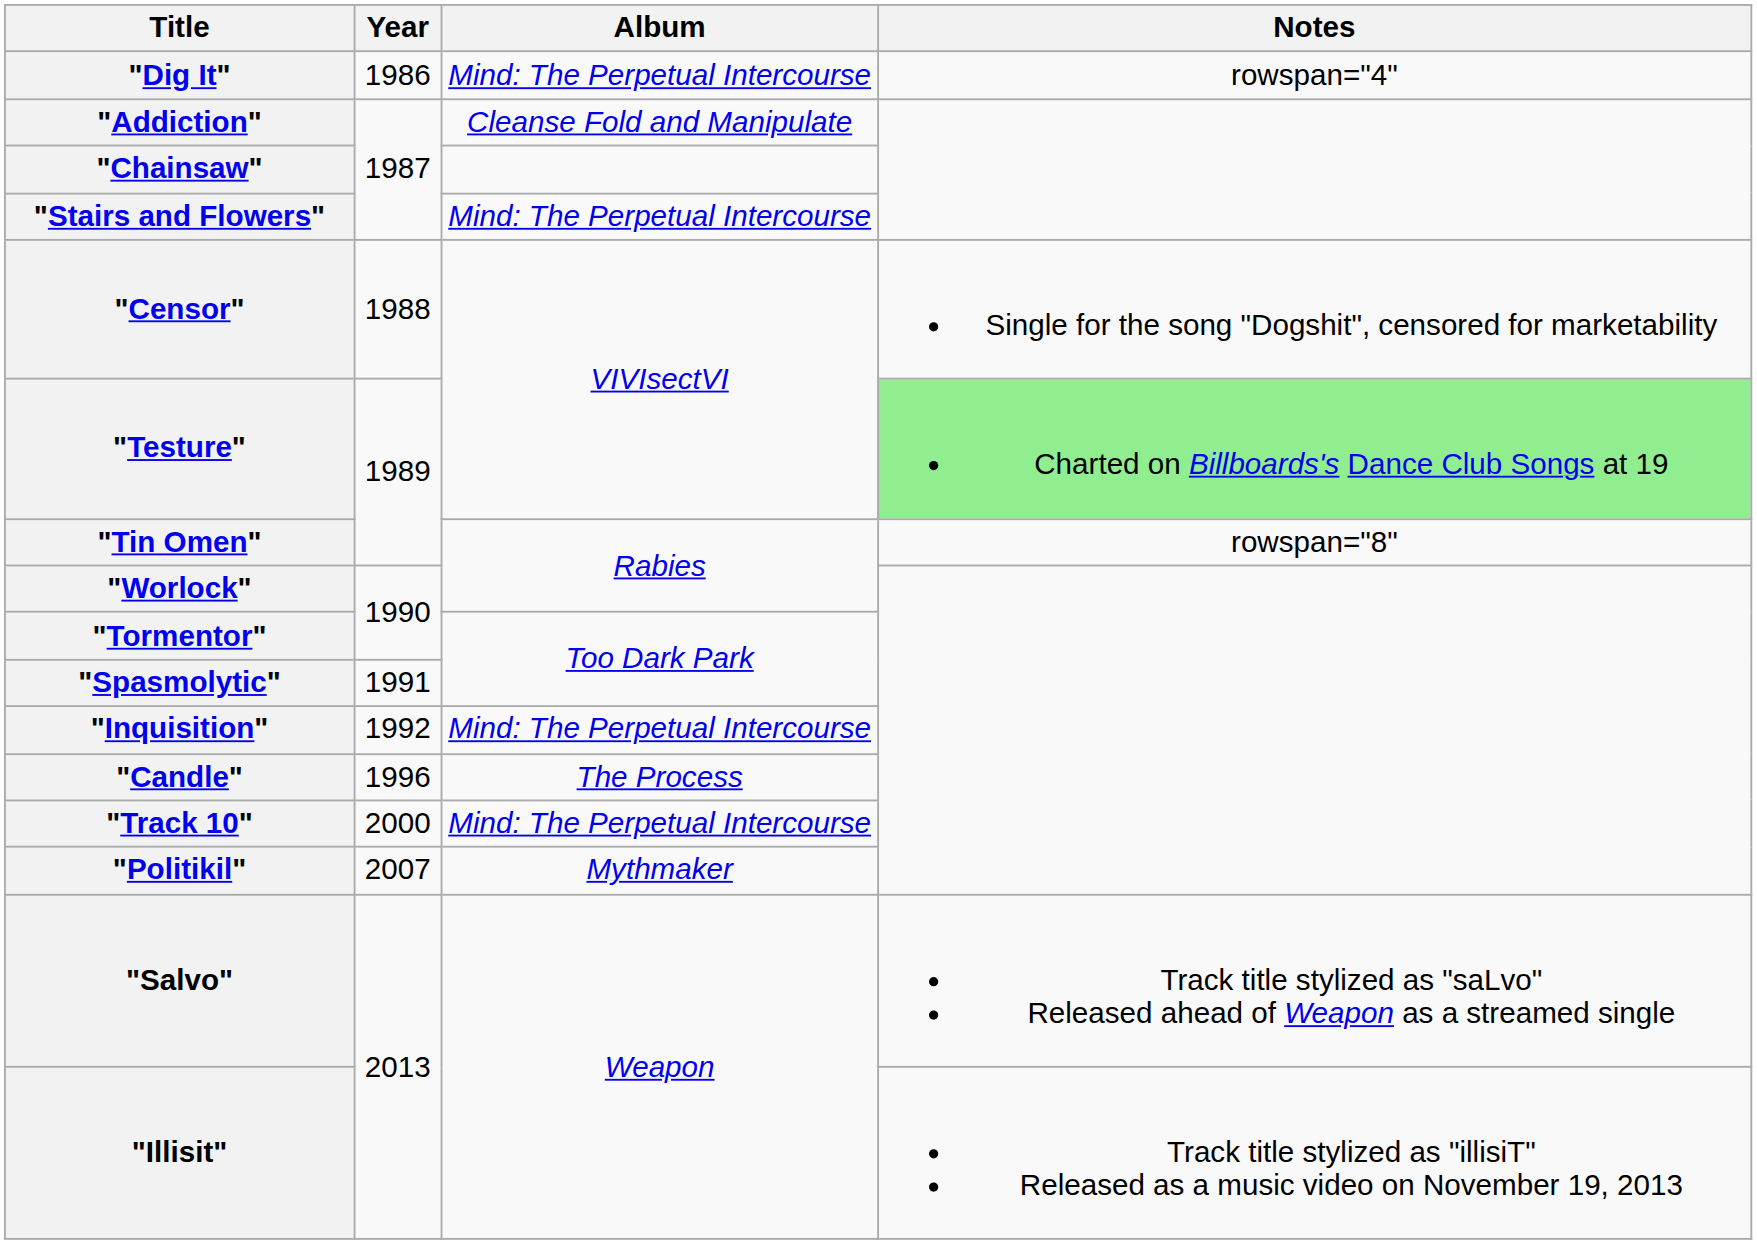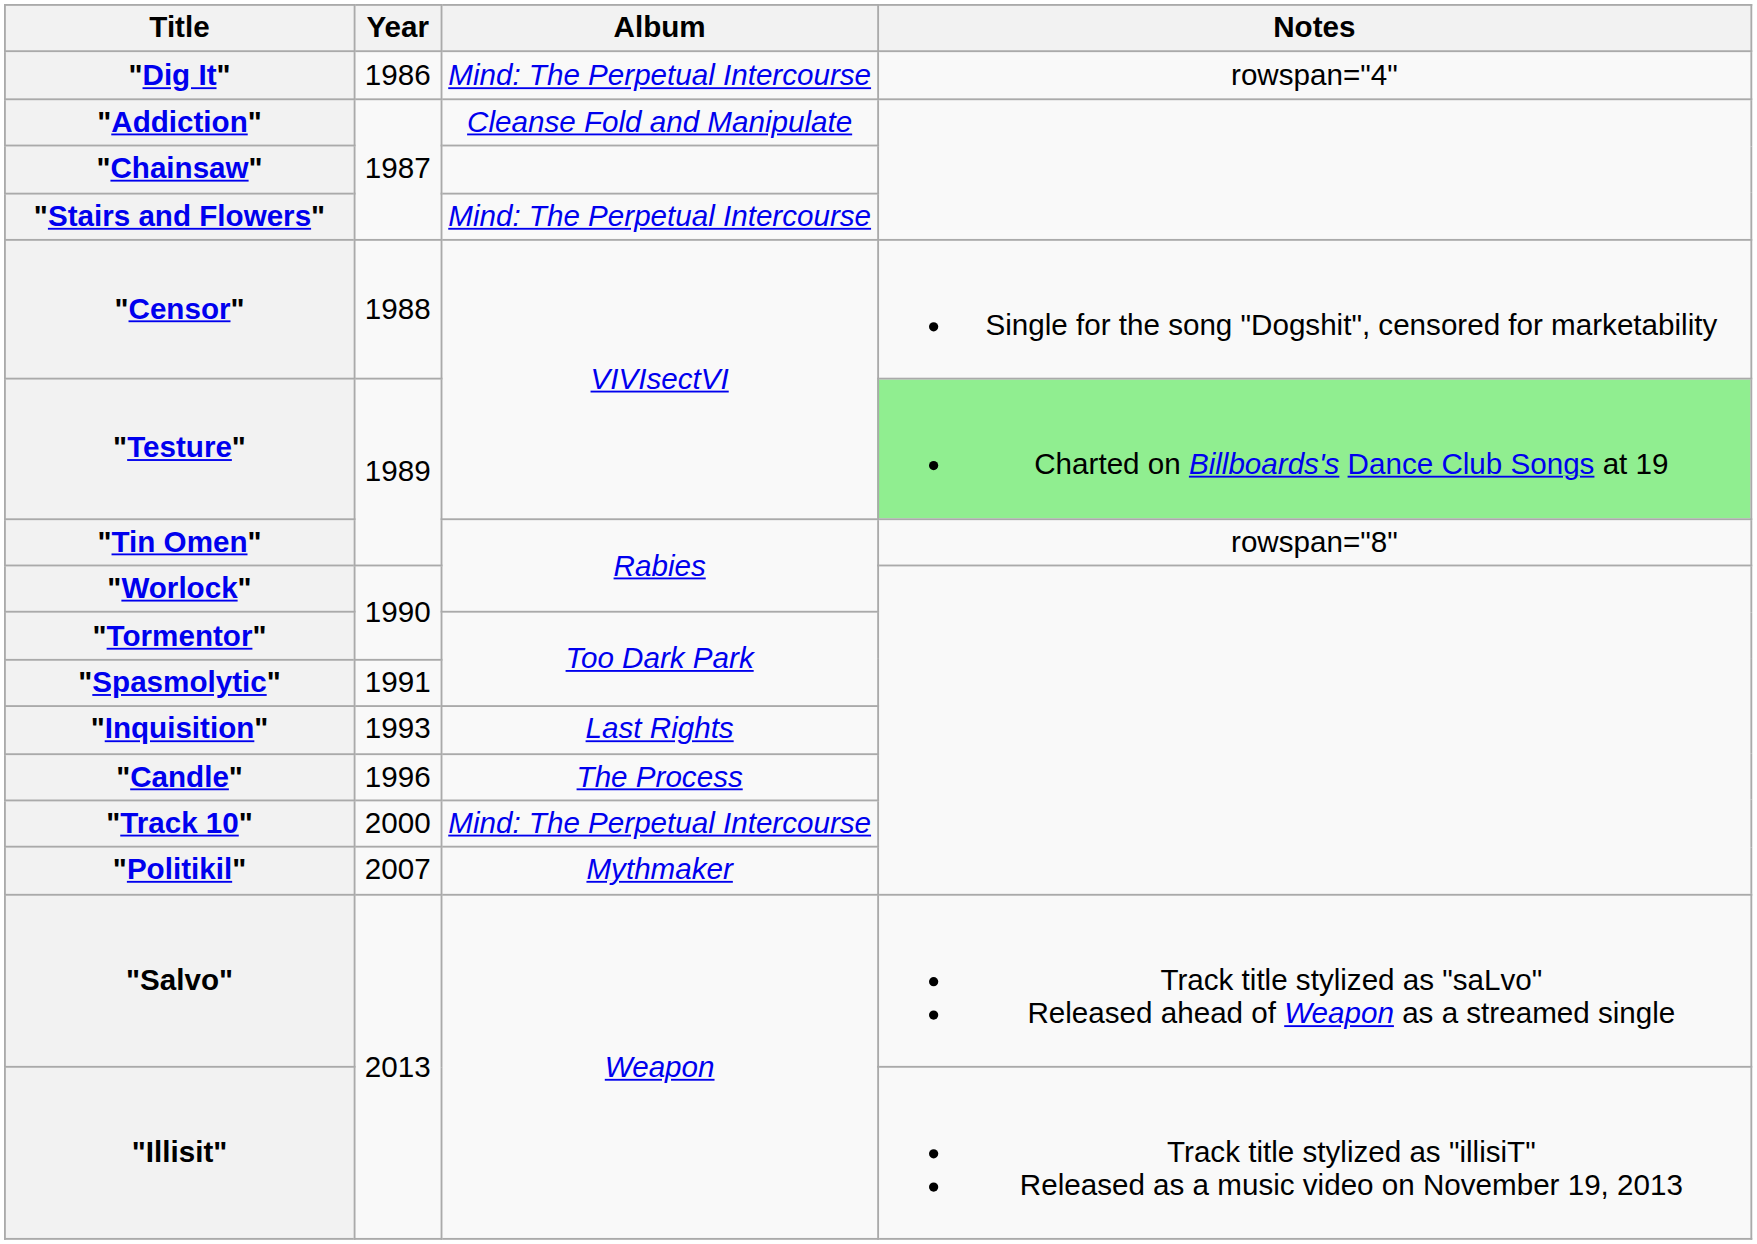(398, 729) 1992 -> (398, 729) 1993
(660, 729) Mind: The Perpetual Intercourse -> (660, 729) Last Rights
